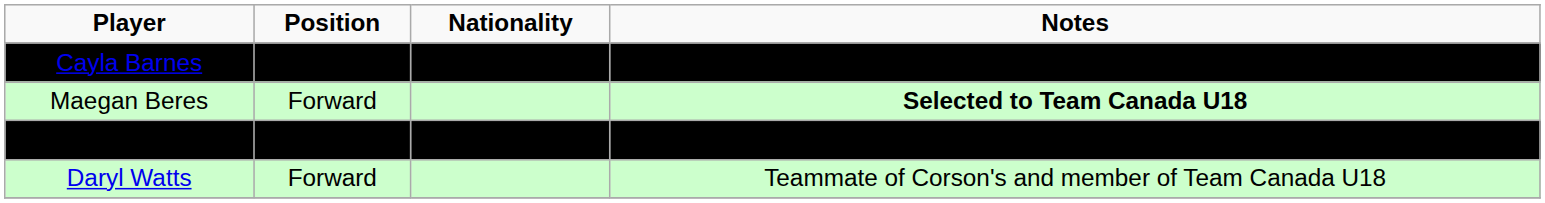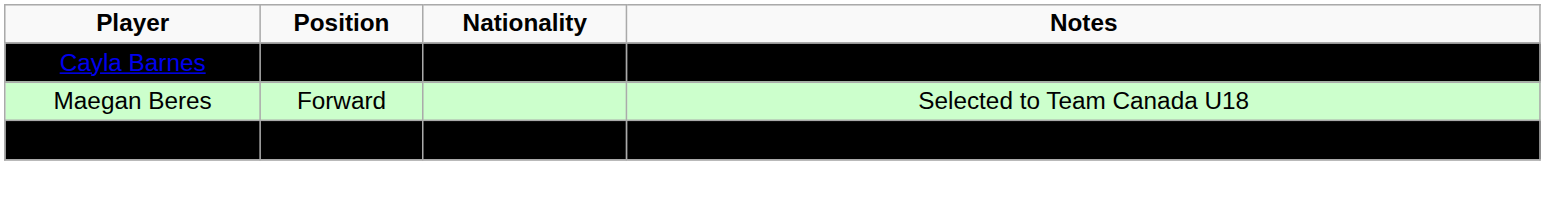(1075, 100) bold -> (1084, 100) normal
- row: (129, 178)
